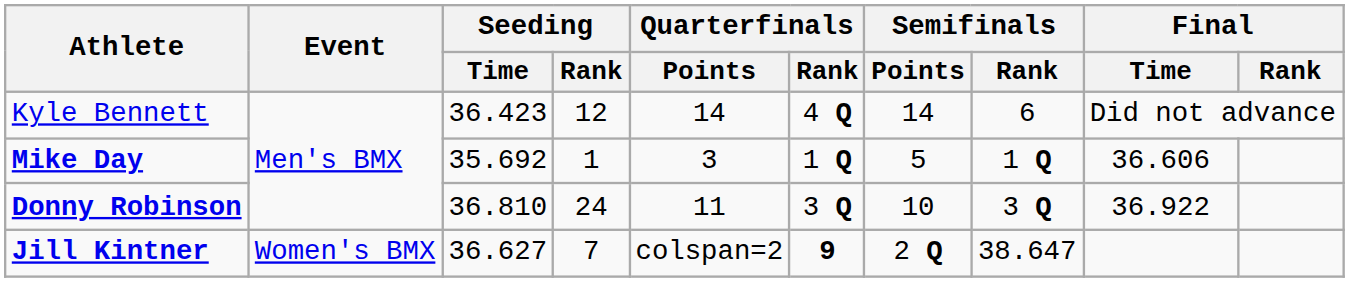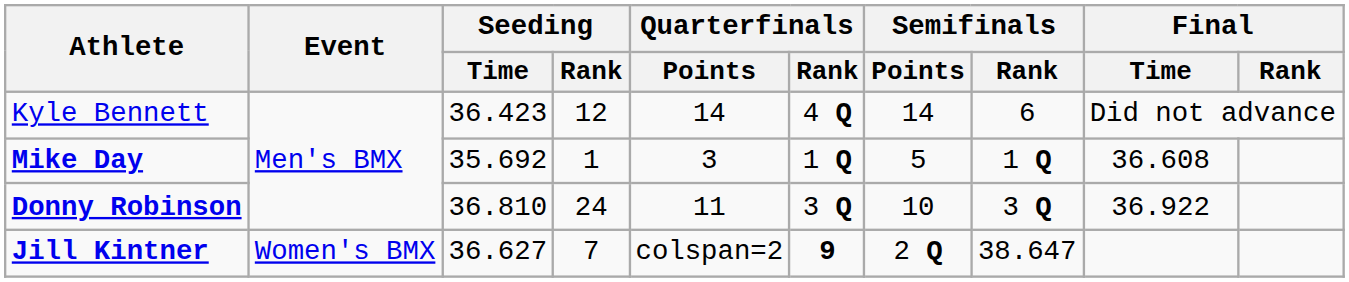(1161, 161) 36.606 -> (1161, 161) 36.608
